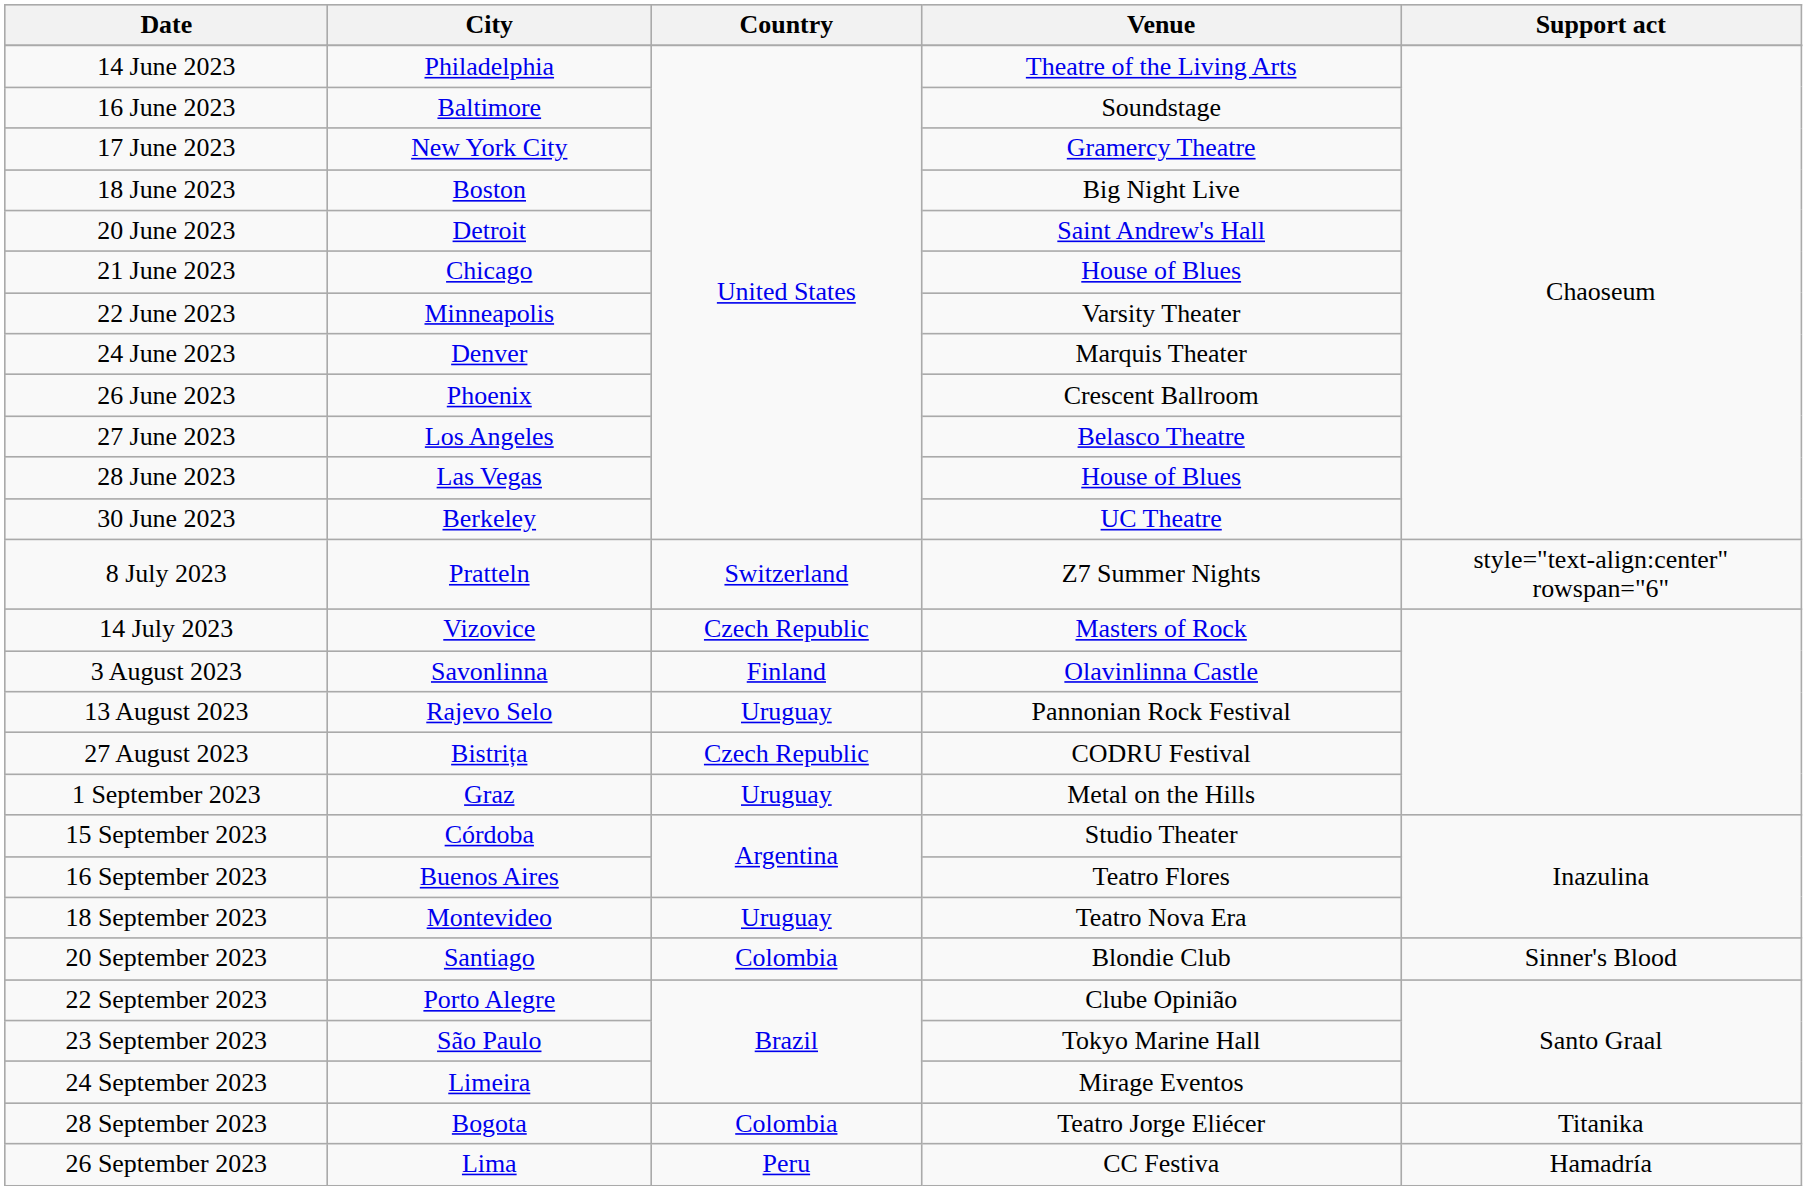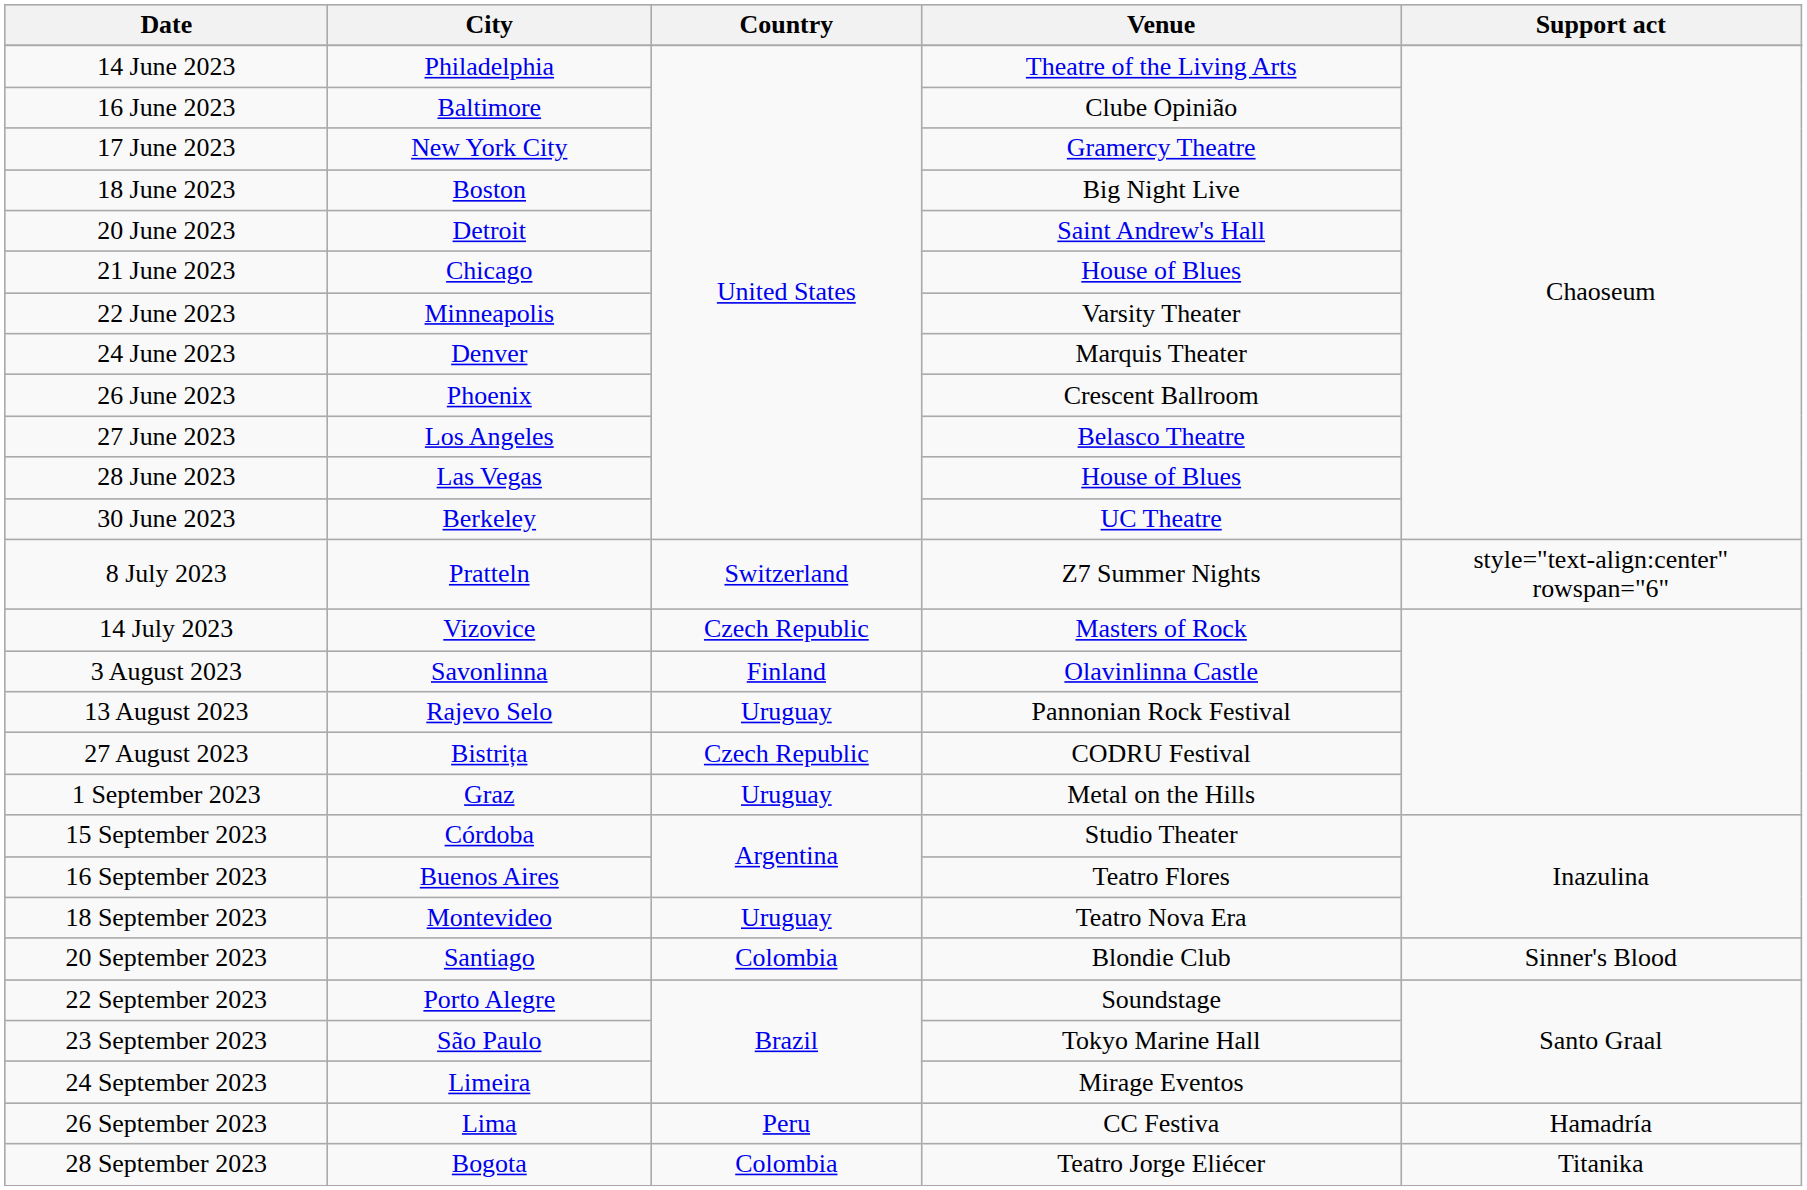(1161, 107) Soundstage -> (1161, 107) Clube Opinião
(1161, 999) Clube Opinião -> (1161, 999) Soundstage
rows swapped: (166, 1164) <-> (166, 1123)
